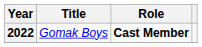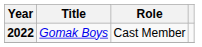(151, 33) bold -> (150, 33) normal
